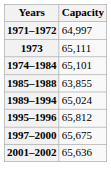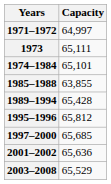(77, 100) 65,024 -> (77, 100) 65,428
(77, 135) 65,675 -> (77, 135) 65,685
+ row: (32, 170)
